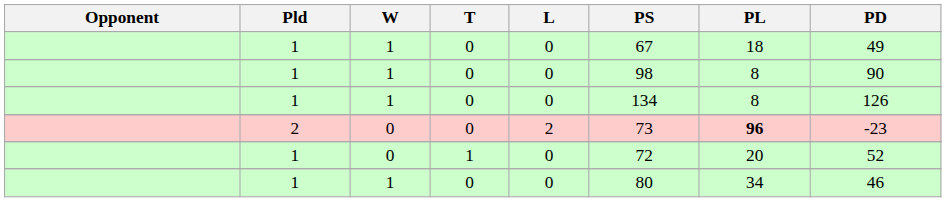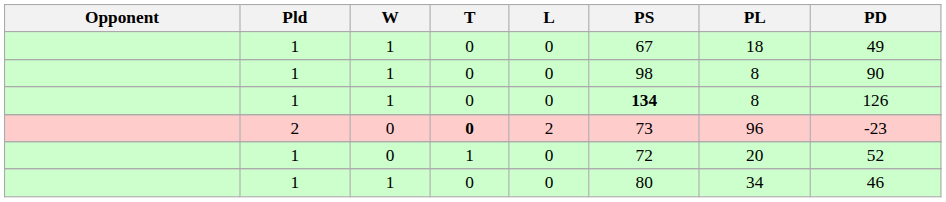(644, 100) normal -> (644, 100) bold
(470, 127) normal -> (470, 127) bold
(755, 127) bold -> (755, 127) normal
